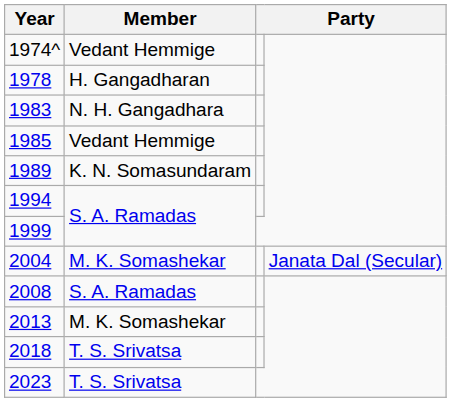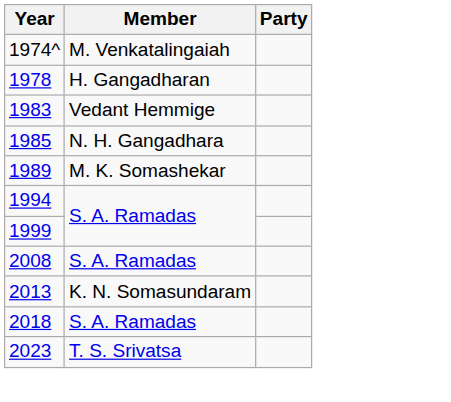(142, 49) Vedant Hemmige -> (150, 49) M. Venkatalingaiah
(146, 110) N. H. Gangadhara -> (142, 110) Vedant Hemmige
(142, 140) Vedant Hemmige -> (146, 140) N. H. Gangadhara
(160, 170) K. N. Somasundaram -> (147, 170) M. K. Somashekar
- row: (30, 261)
(147, 321) M. K. Somashekar -> (160, 291) K. N. Somasundaram
(125, 351) T. S. Srivatsa -> (133, 321) S. A. Ramadas
